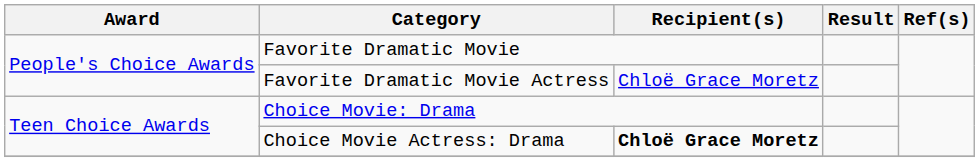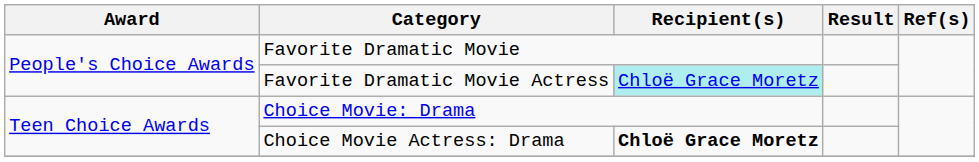(719, 80) no background -> (719, 80) paleturquoise background
